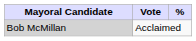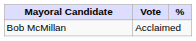(36, 28) lightgrey background -> (36, 28) no background
